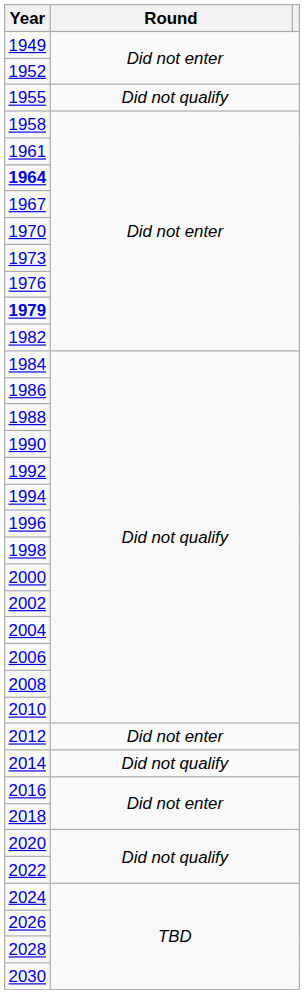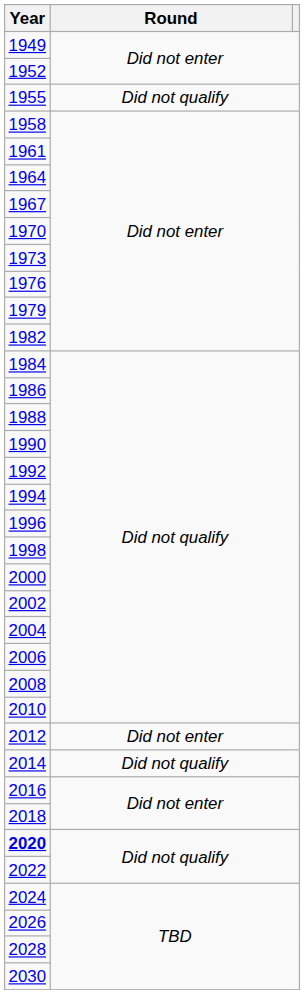(27, 178) bold -> (27, 178) normal
(27, 311) bold -> (27, 311) normal
(27, 843) normal -> (27, 843) bold
